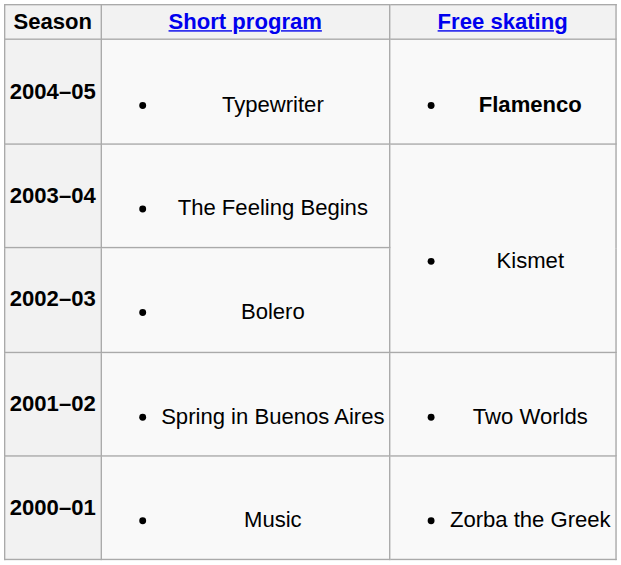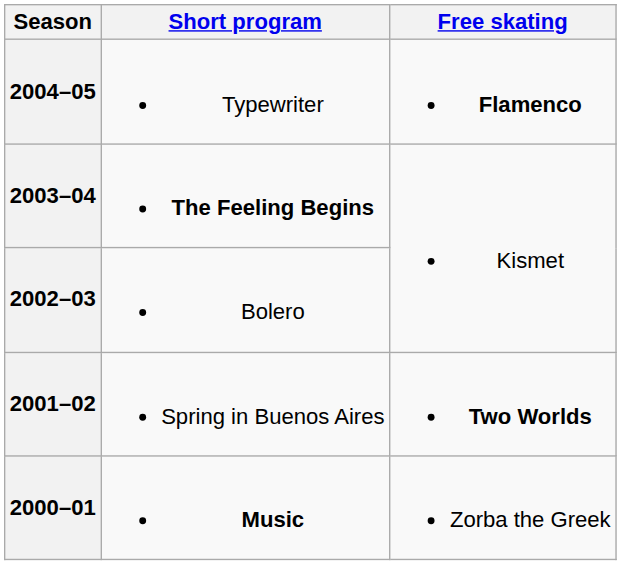(245, 208) normal -> (245, 208) bold
(503, 416) normal -> (503, 416) bold
(245, 520) normal -> (245, 520) bold
